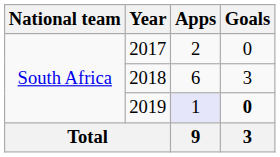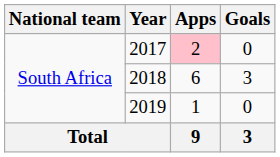(196, 48) no background -> (196, 48) pink background
(196, 107) lavender background -> (196, 107) no background
(247, 107) bold -> (247, 107) normal
